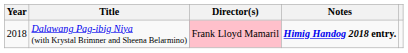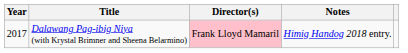(17, 34) 2018 -> (17, 34) 2017
(340, 34) bold -> (338, 34) normal
